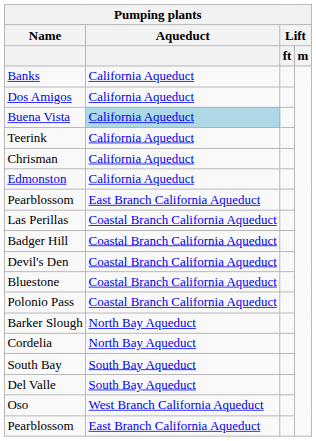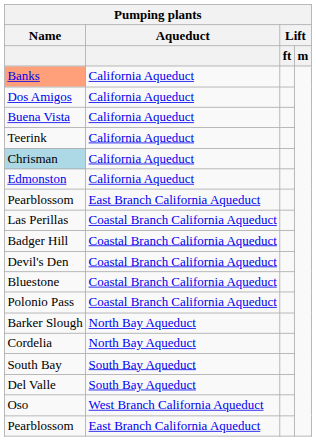(24, 76) no background -> (24, 76) lightsalmon background
(141, 117) lightblue background -> (141, 117) no background
(33, 158) no background -> (33, 158) lightblue background
